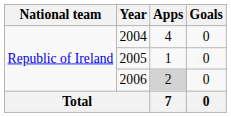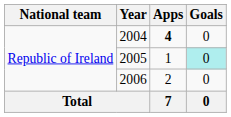(168, 36) normal -> (168, 36) bold
(206, 58) no background -> (206, 58) paleturquoise background
(168, 79) lightgrey background -> (168, 79) no background
